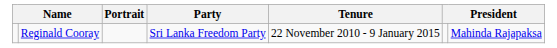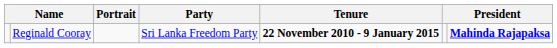(355, 33) normal -> (351, 33) bold
(496, 33) normal -> (500, 33) bold
